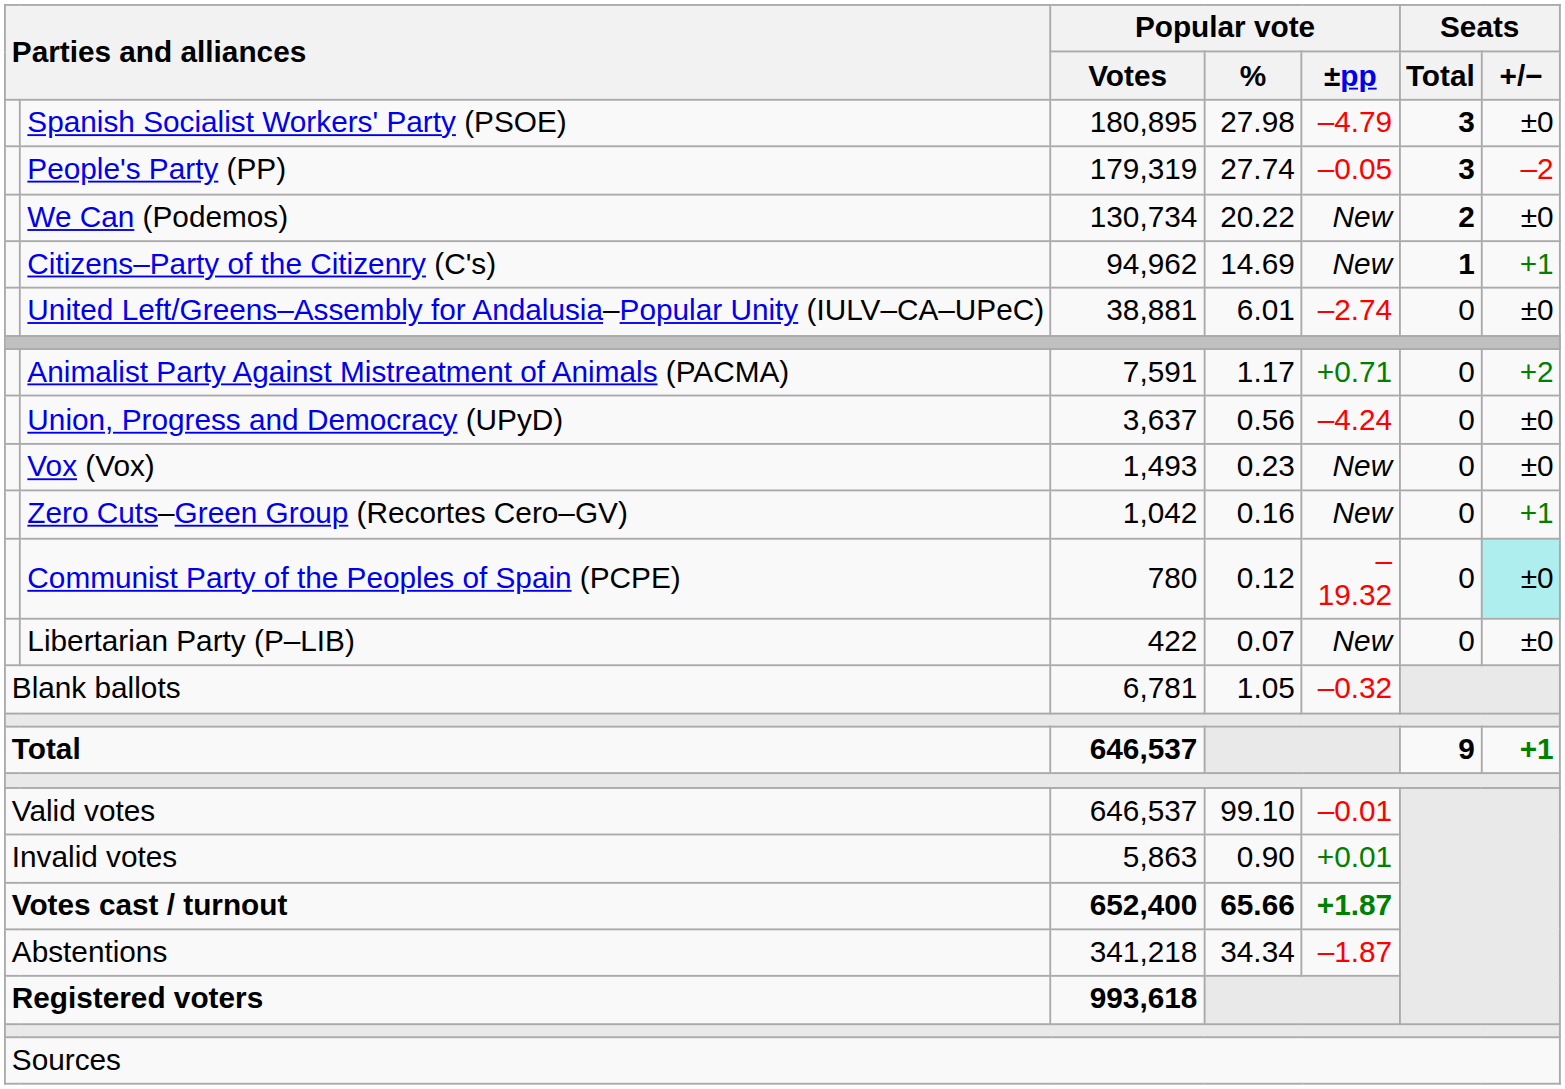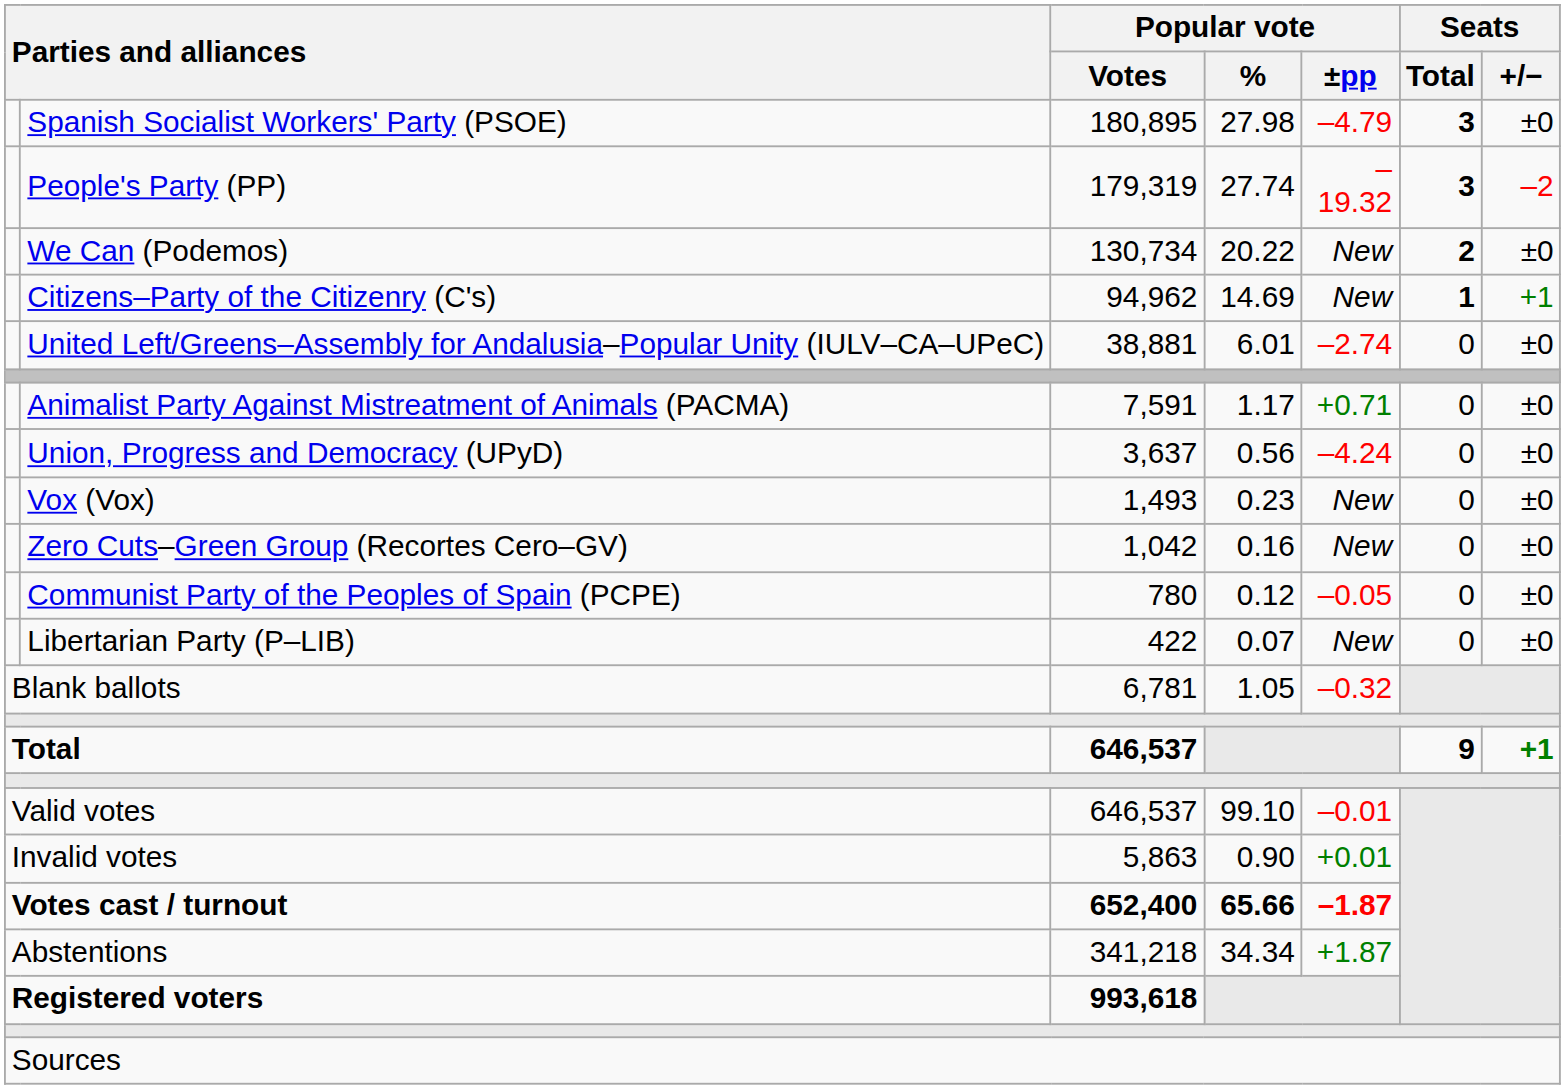(1355, 169) –0.05 -> (1355, 186) –19.32
(1537, 372) +2 -> (1537, 405) ±0
(1537, 513) +1 -> (1537, 547) ±0
(1355, 577) –19.32 -> (1355, 594) –0.05
(1537, 577) paleturquoise background -> (1537, 594) no background
(1355, 905) +1.87 -> (1355, 905) –1.87
(1355, 952) –1.87 -> (1355, 952) +1.87
